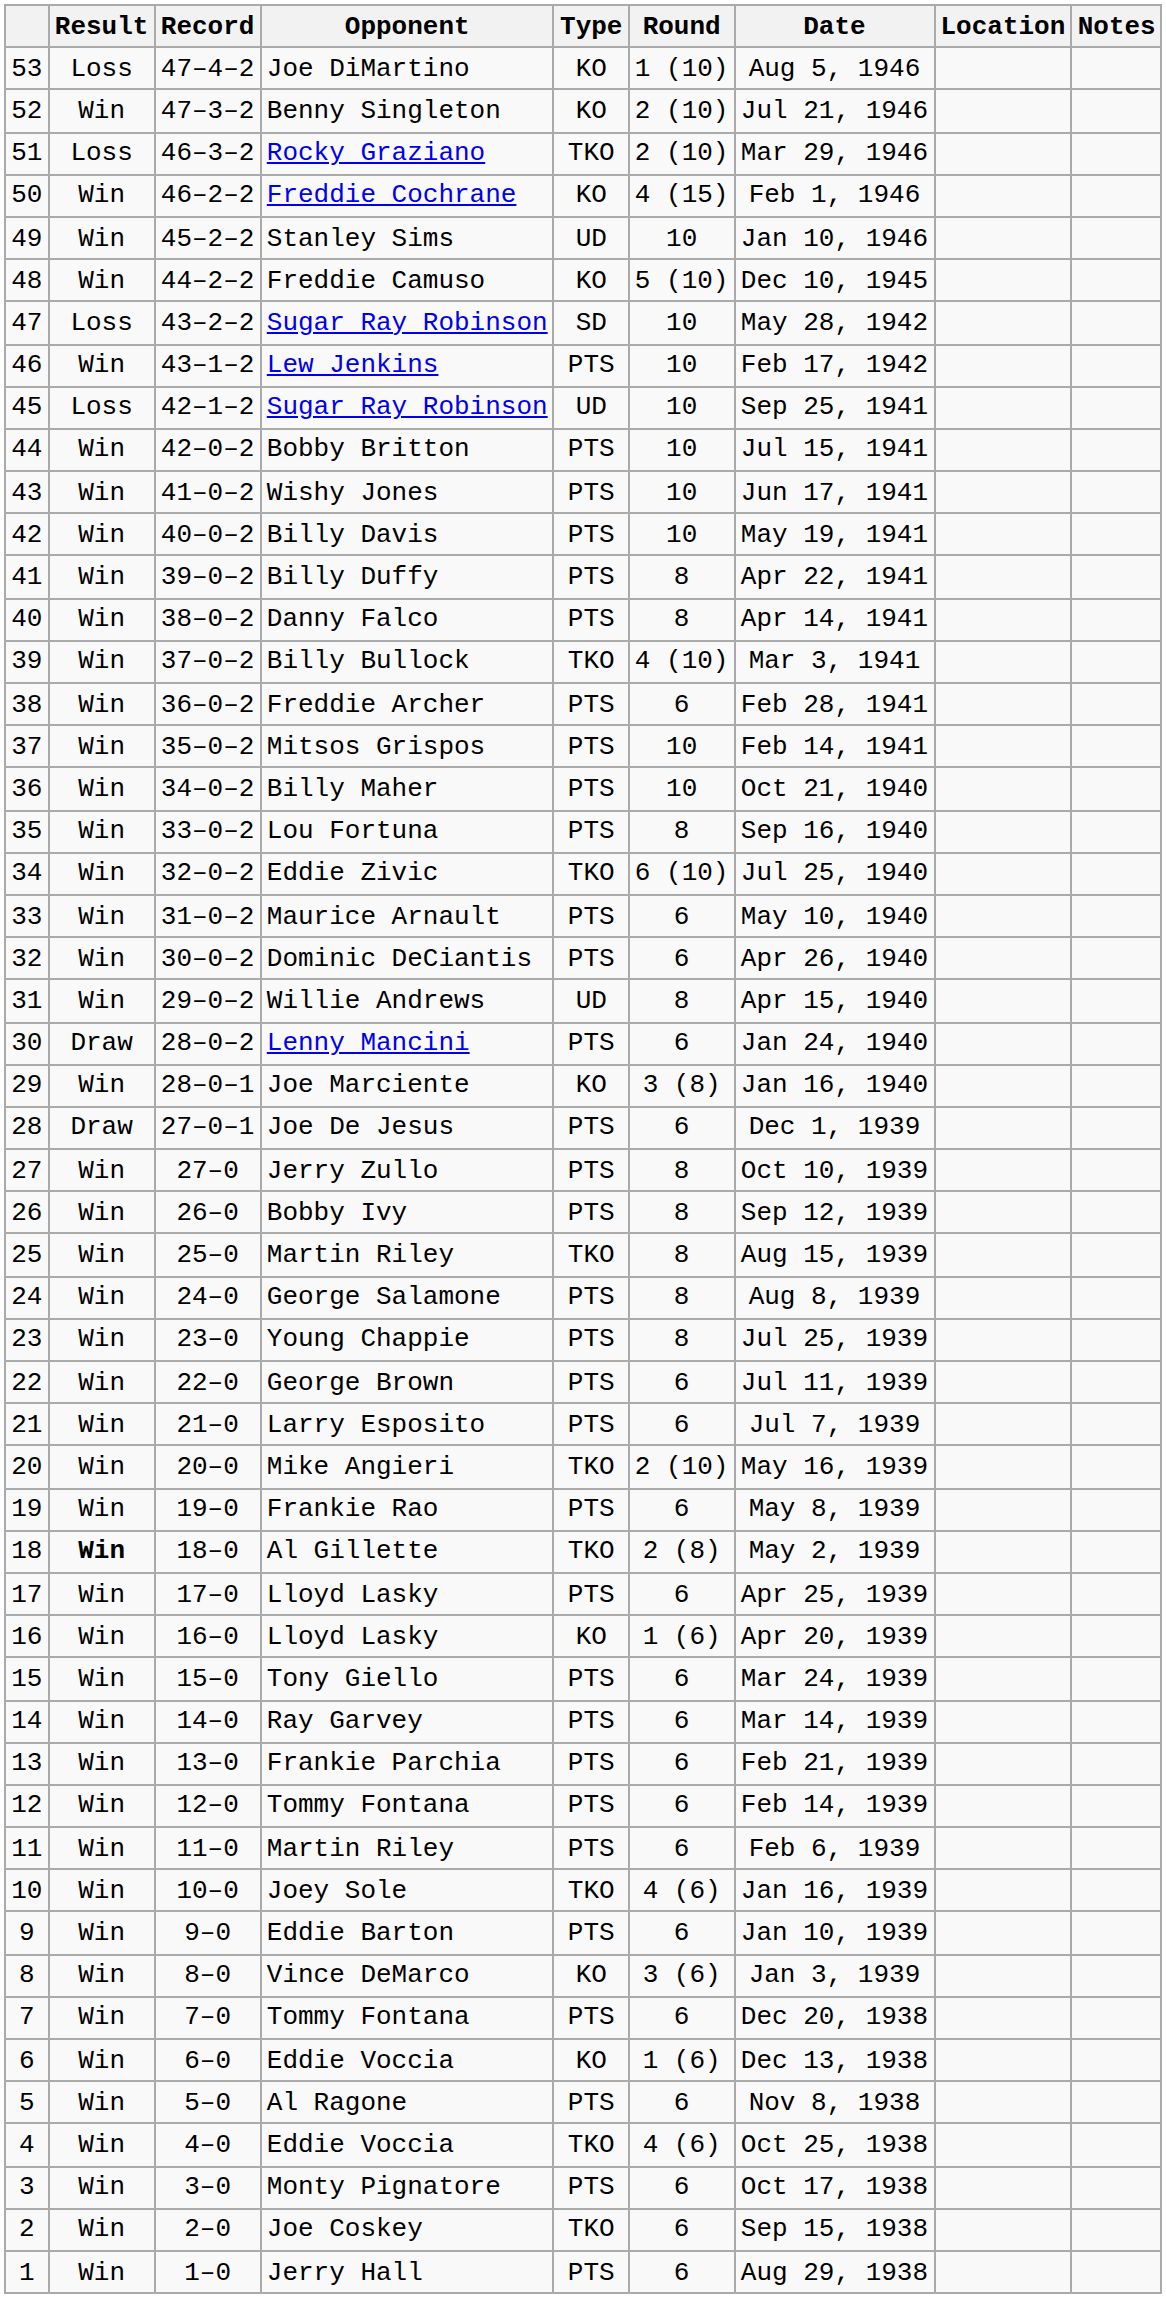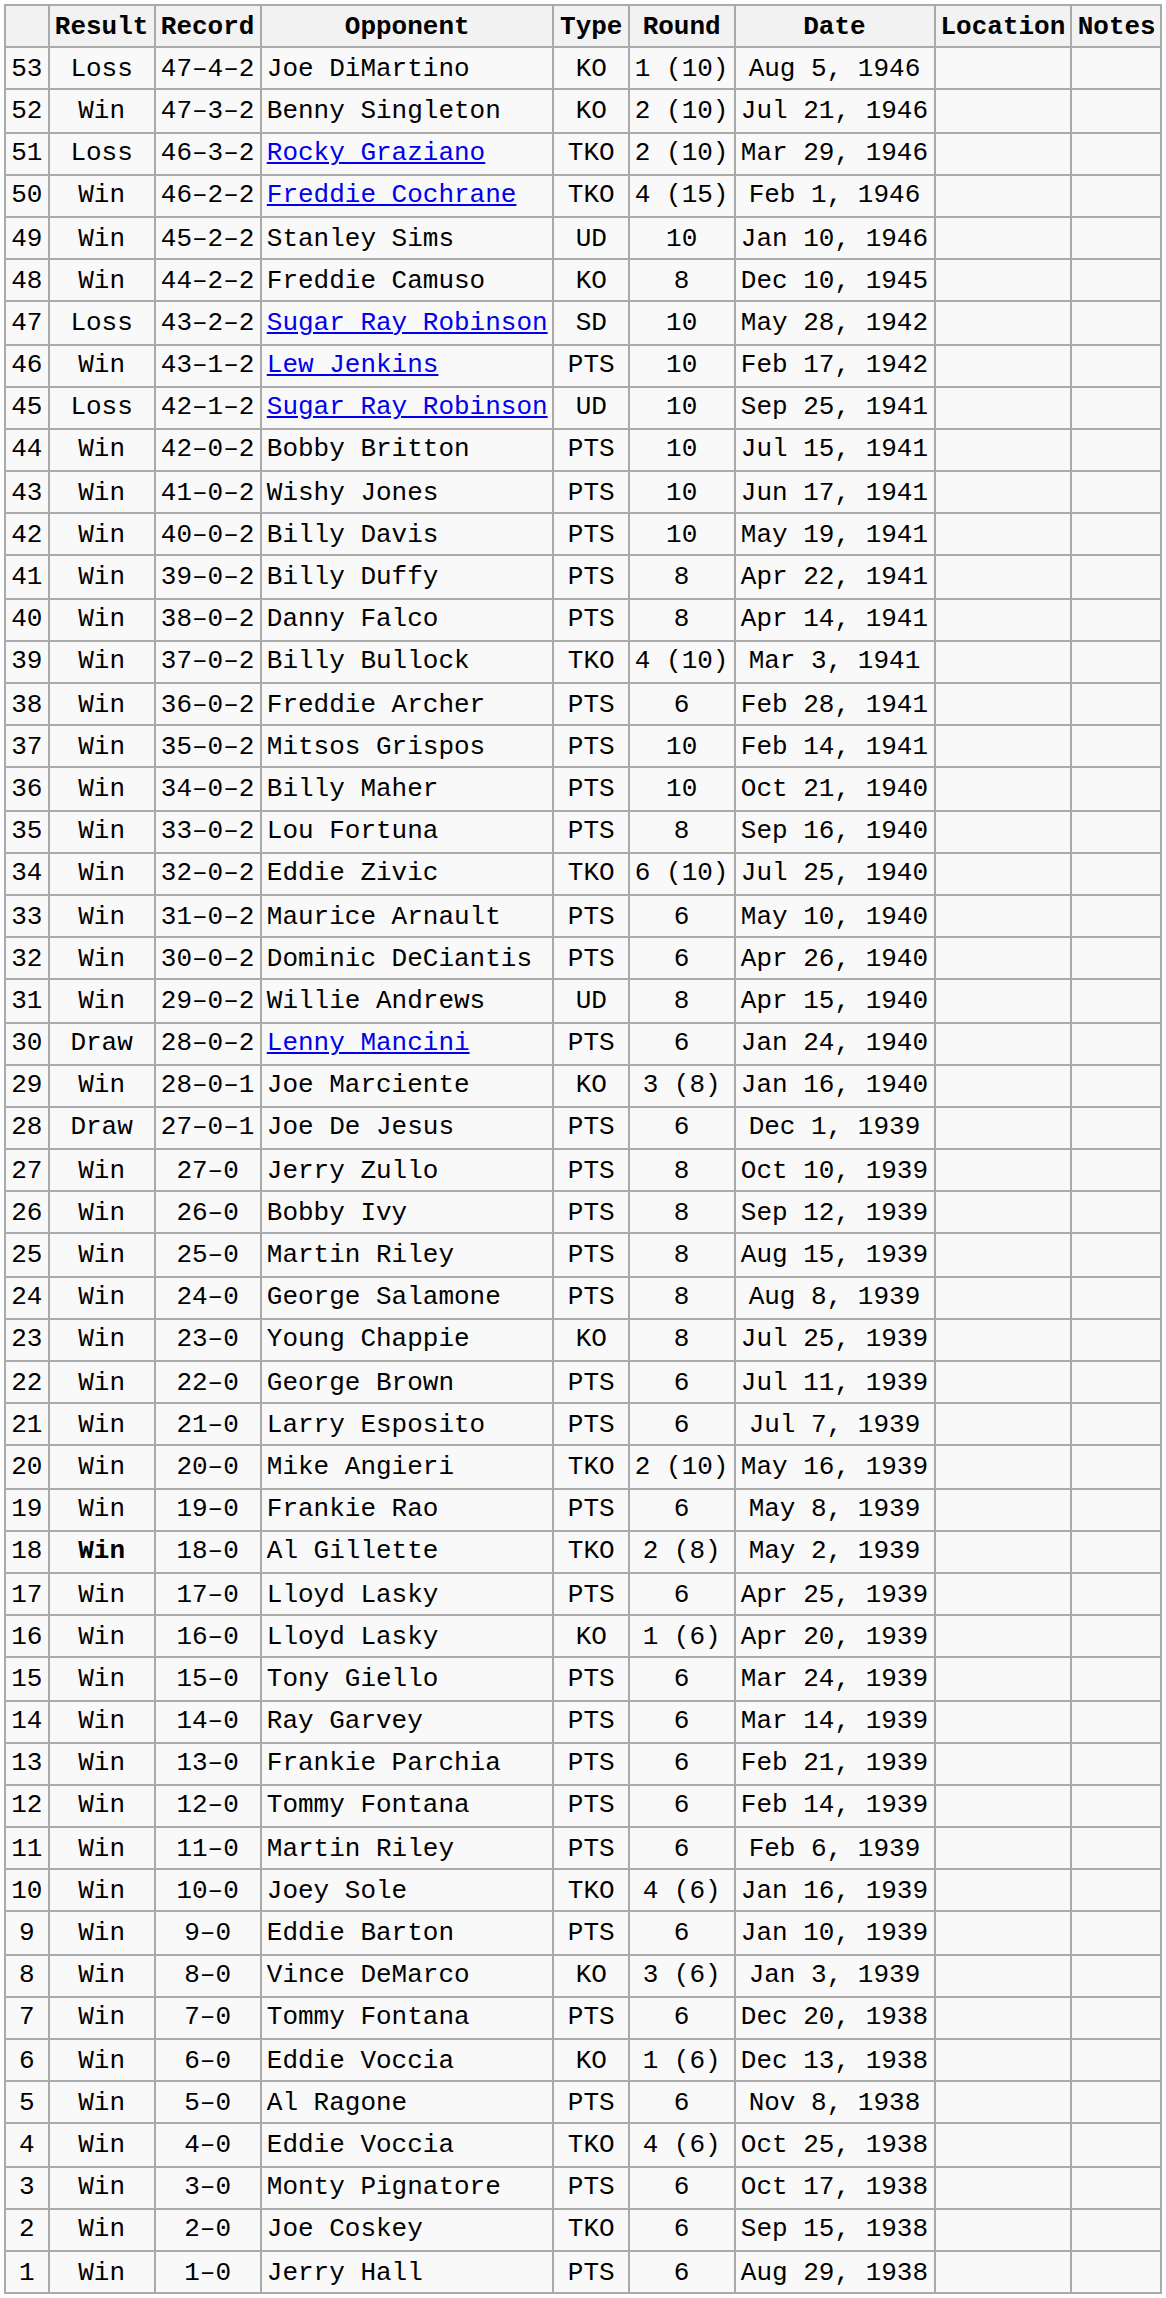(591, 196) KO -> (591, 196) TKO
(682, 280) 5 (10) -> (682, 280) 8
(591, 1255) TKO -> (591, 1255) PTS
(591, 1340) PTS -> (591, 1340) KO
